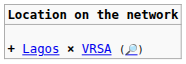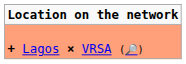(76, 49) no background -> (76, 49) lightsalmon background
